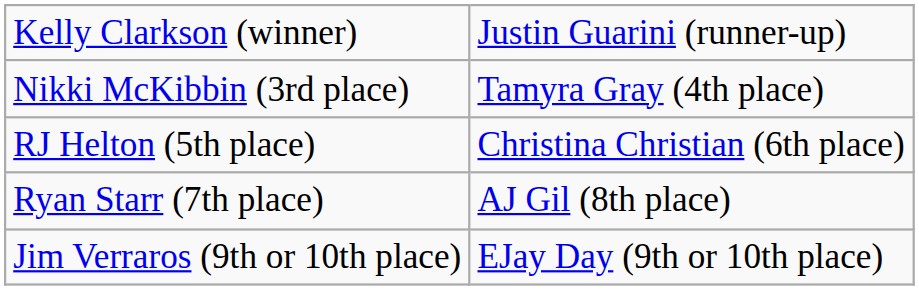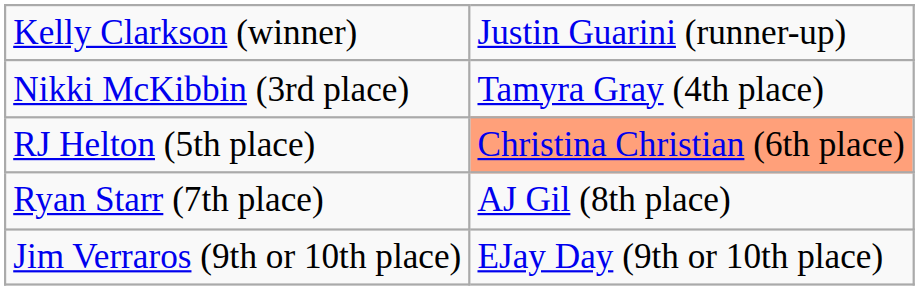(691, 144) no background -> (691, 144) lightsalmon background
